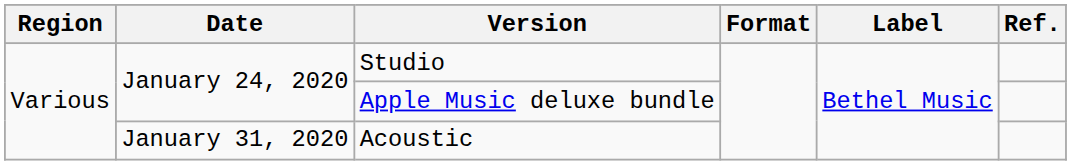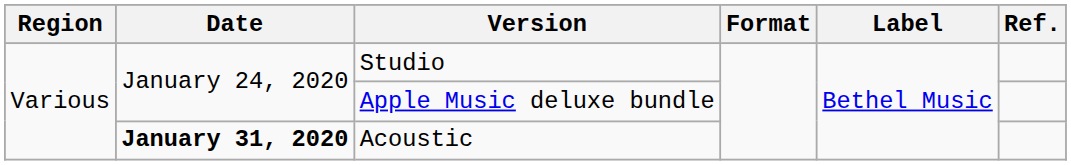(235, 140) normal -> (235, 140) bold
